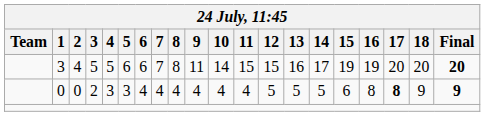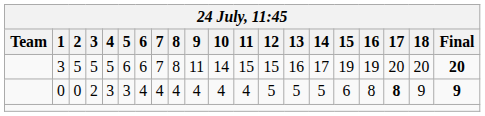(77, 66) 4 -> (77, 66) 5
